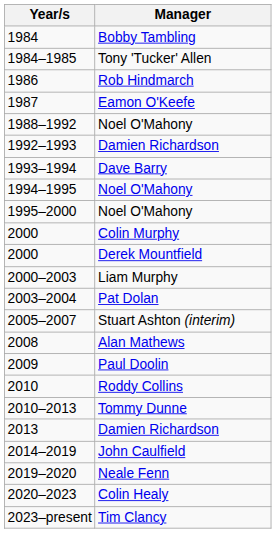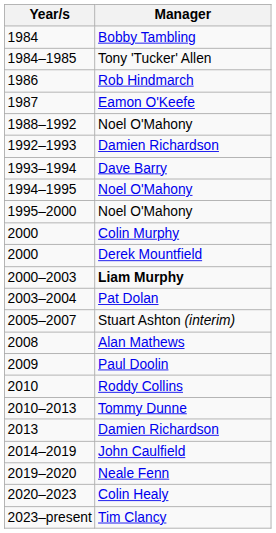(138, 277) normal -> (141, 277) bold
